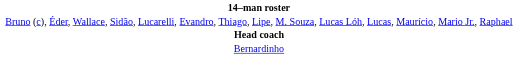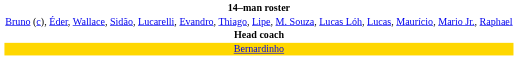(259, 49) no background -> (259, 49) gold background
